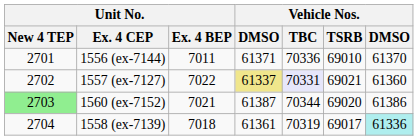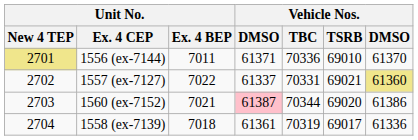(41, 59) no background -> (41, 59) khaki background
(259, 80) khaki background -> (259, 80) no background
(303, 80) lavender background -> (303, 80) no background
(389, 80) no background -> (389, 80) khaki background
(41, 102) lightgreen background -> (41, 102) no background
(259, 102) no background -> (259, 102) pink background
(389, 124) paleturquoise background -> (389, 124) no background
